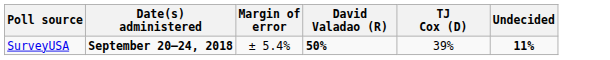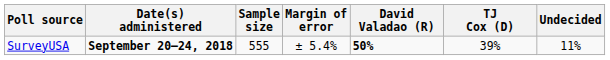+ column: (259, 20)
(524, 46) bold -> (571, 46) normal
